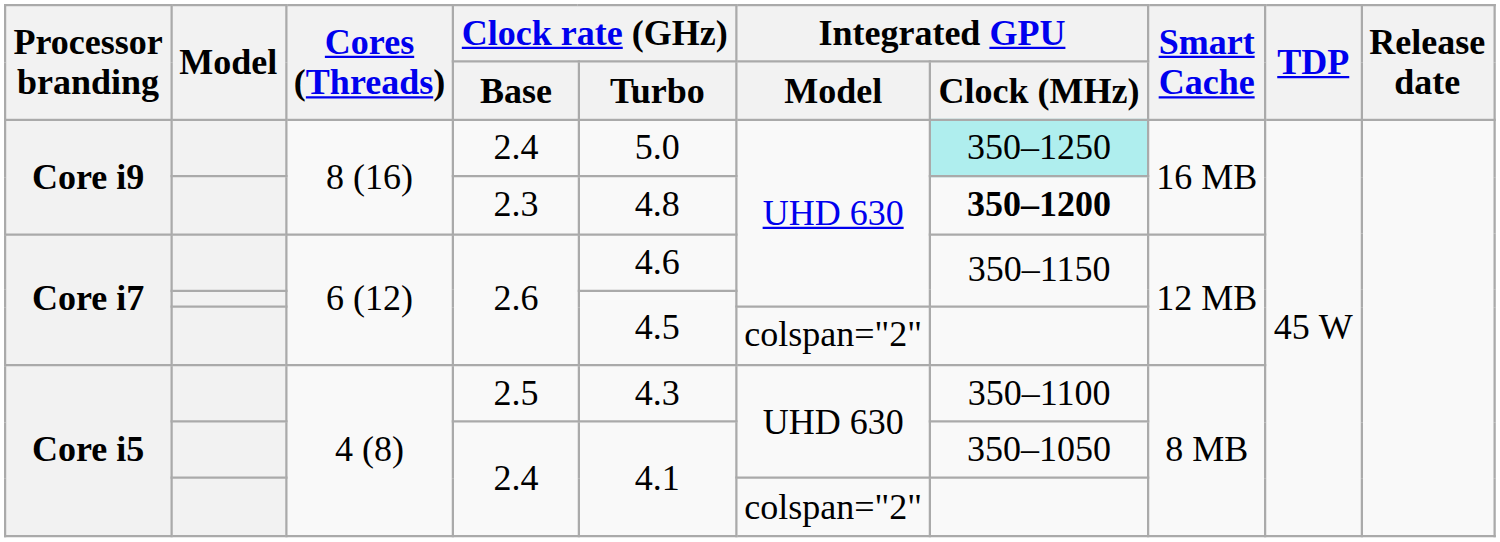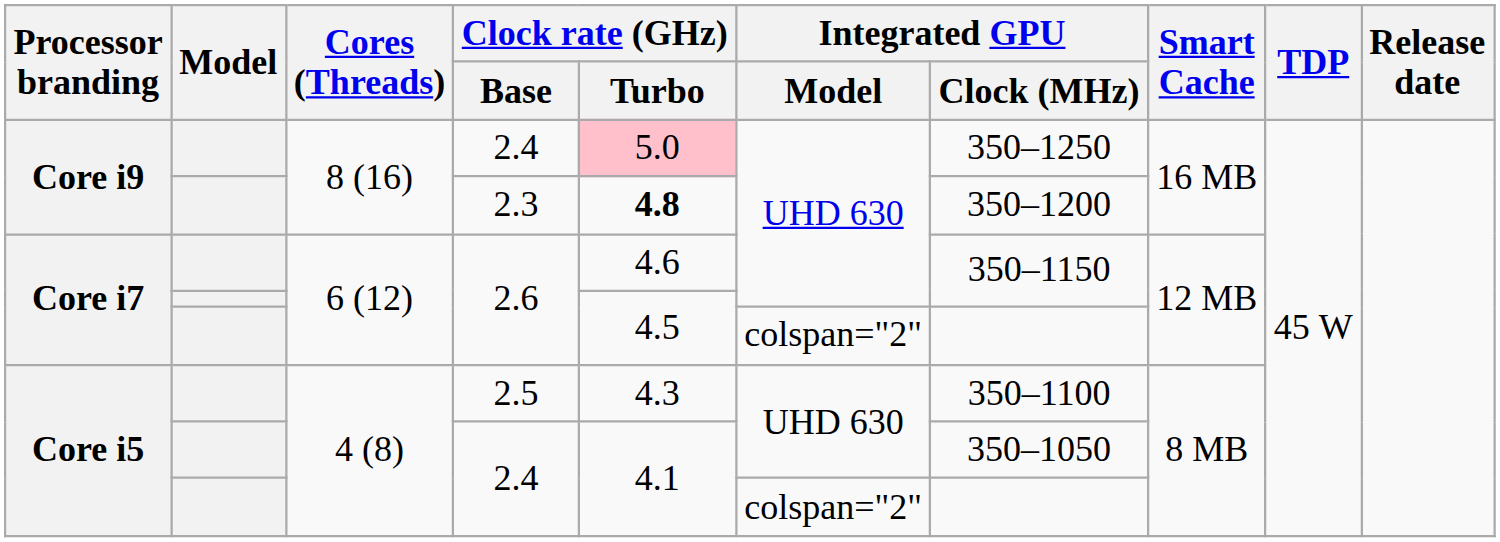(657, 147) no background -> (657, 147) pink background
(1039, 147) paleturquoise background -> (1039, 147) no background
(657, 204) normal -> (657, 204) bold
(1039, 204) bold -> (1039, 204) normal
